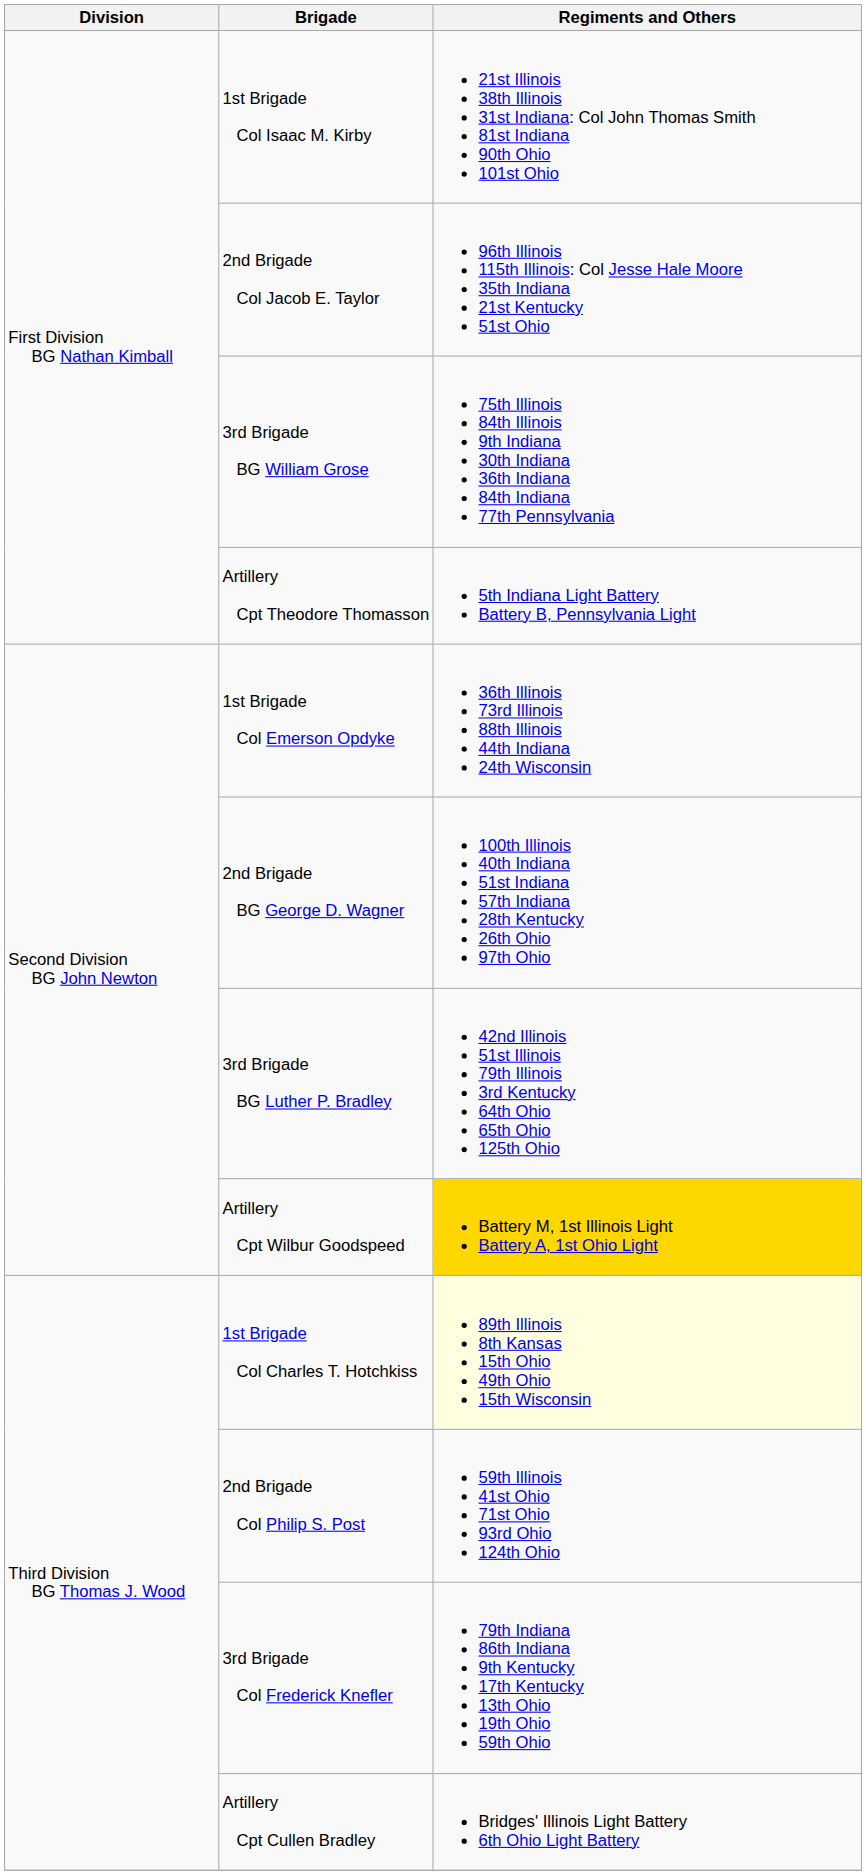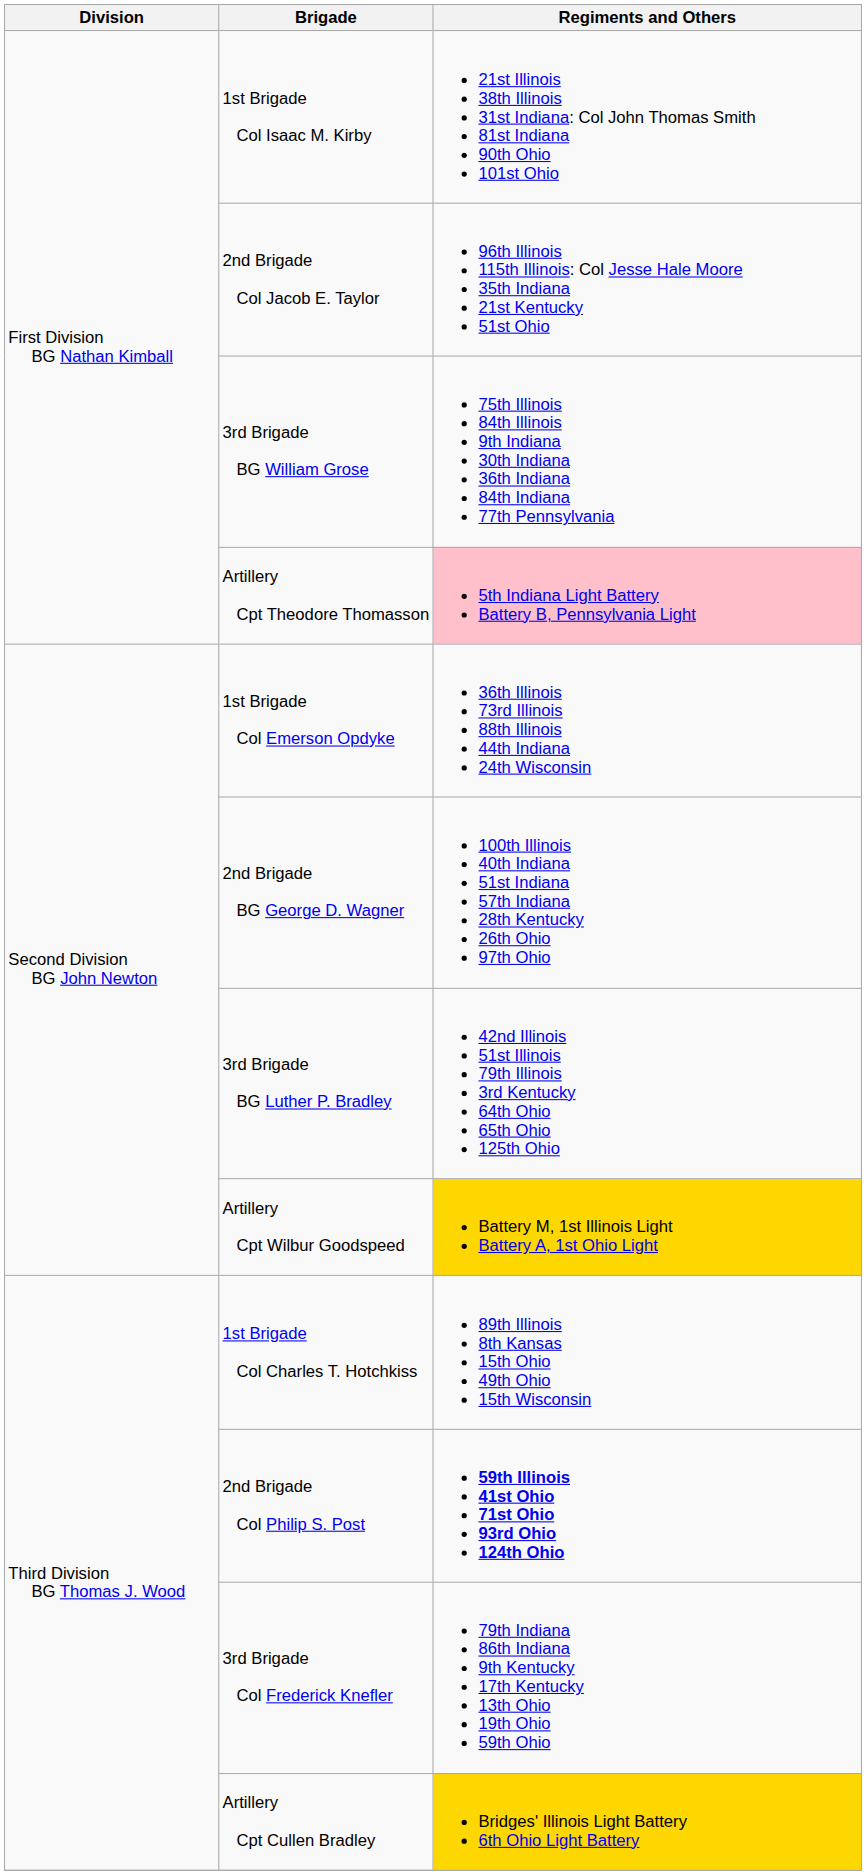(647, 605) no background -> (647, 605) pink background
(647, 1362) lightyellow background -> (647, 1362) no background
(647, 1515) normal -> (647, 1515) bold
(647, 1831) no background -> (647, 1831) gold background
